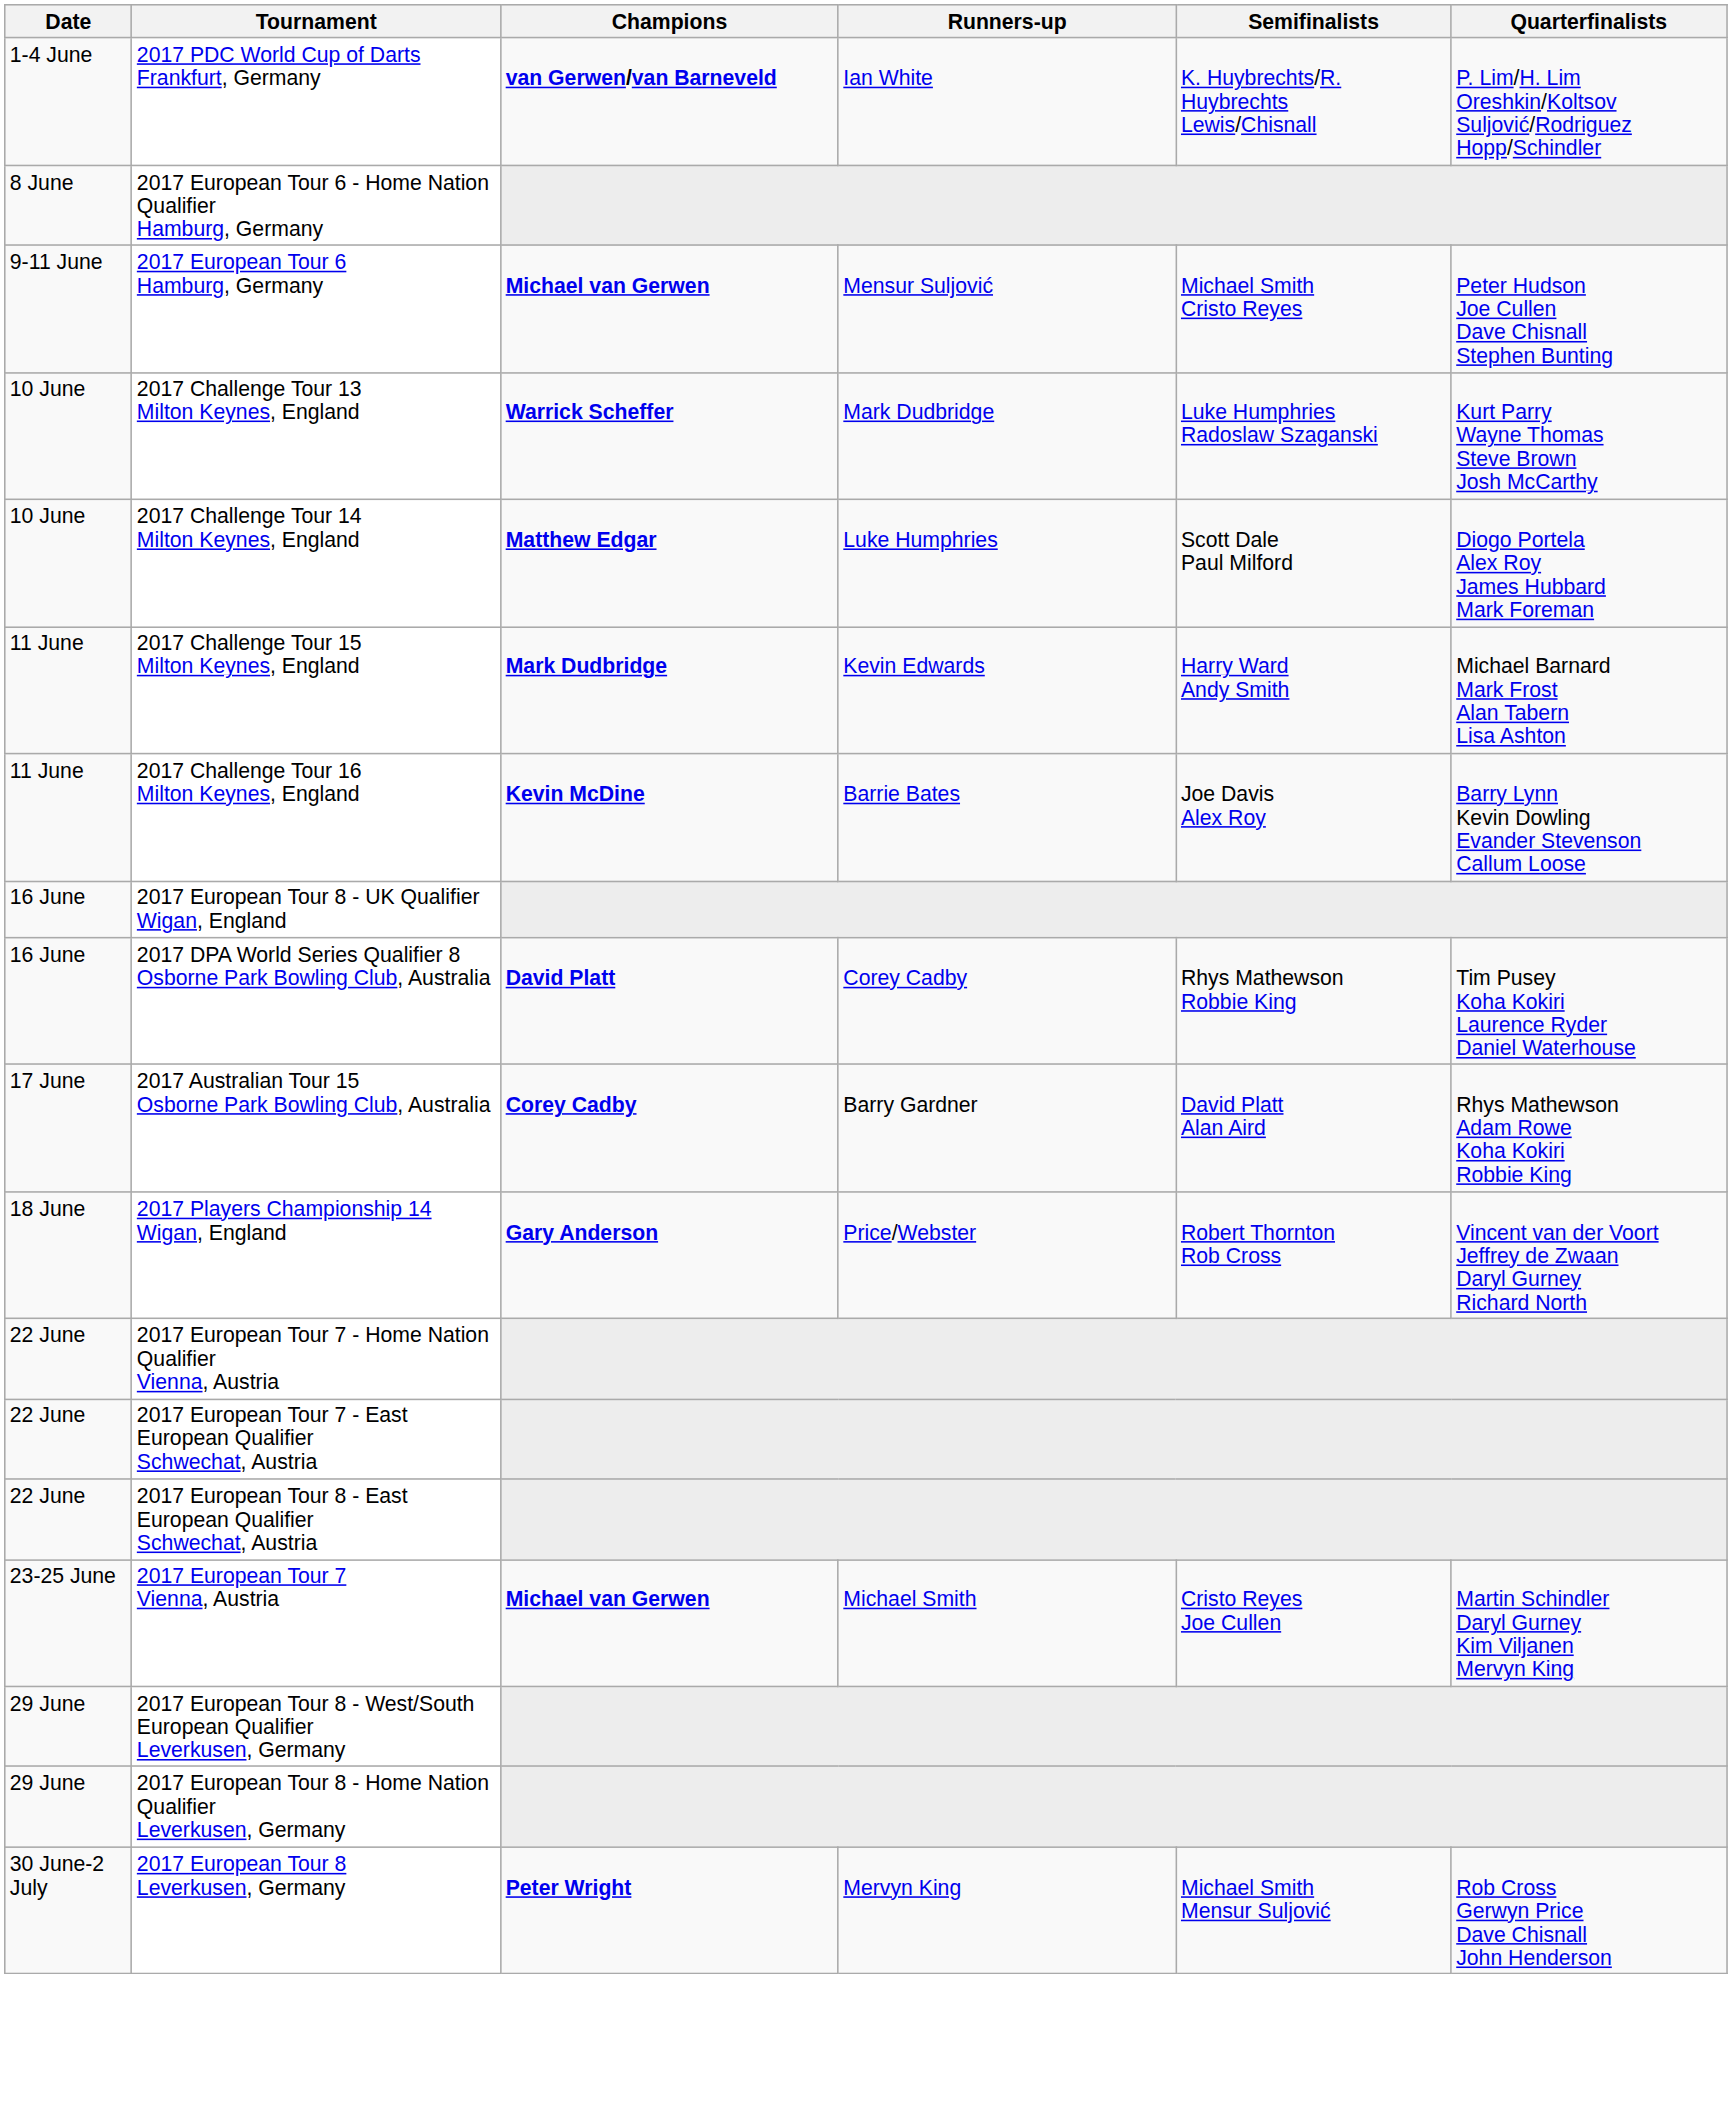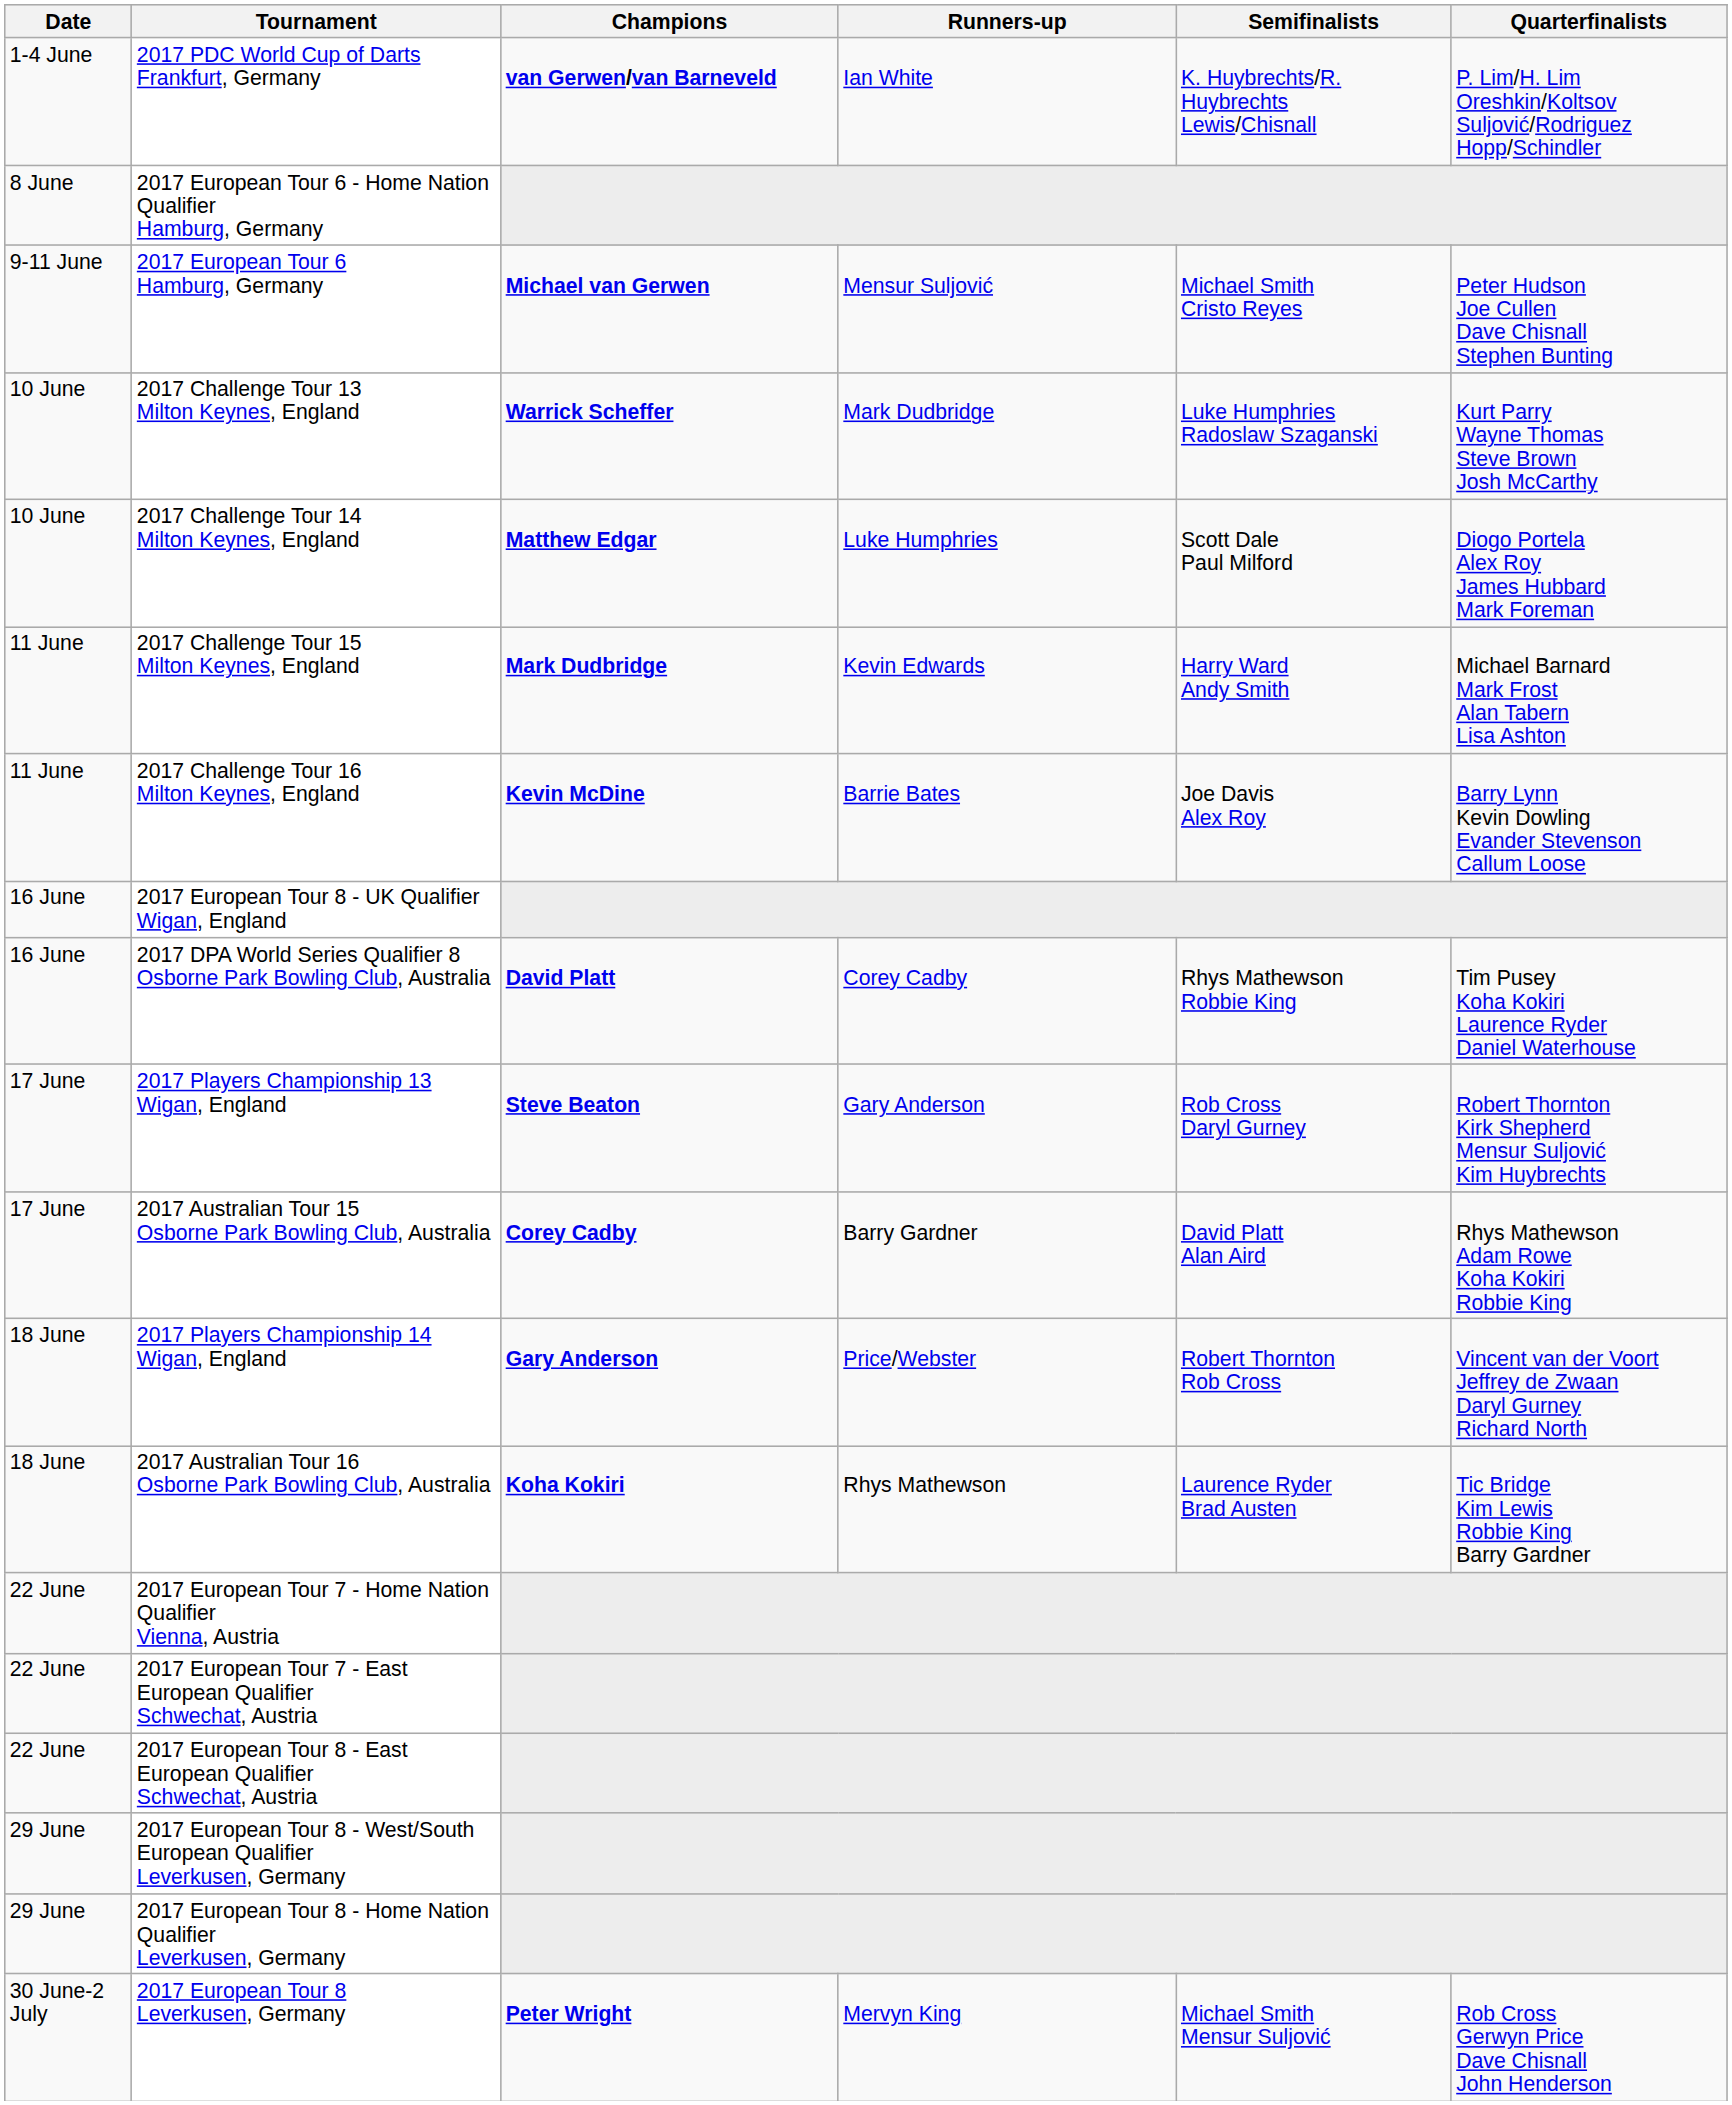+ row: (284, 1093)
+ row: (314, 1474)
- row: (242, 1587)
